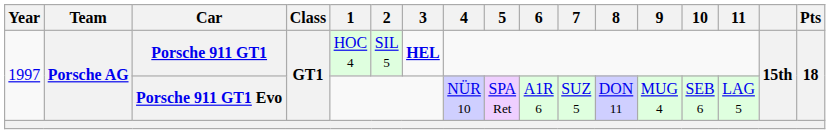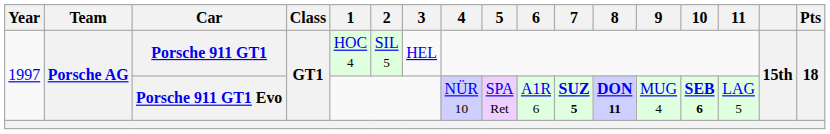(423, 52) bold -> (422, 52) normal
(576, 97) normal -> (574, 97) bold
(616, 97) normal -> (615, 97) bold
(700, 97) normal -> (700, 97) bold
